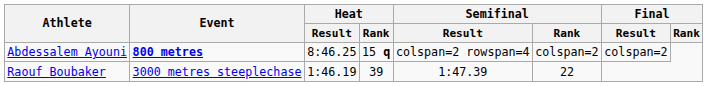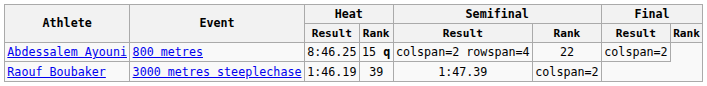(168, 52) bold -> (168, 52) normal
(567, 52) colspan=2 -> (567, 52) 22
(567, 72) 22 -> (567, 72) colspan=2
